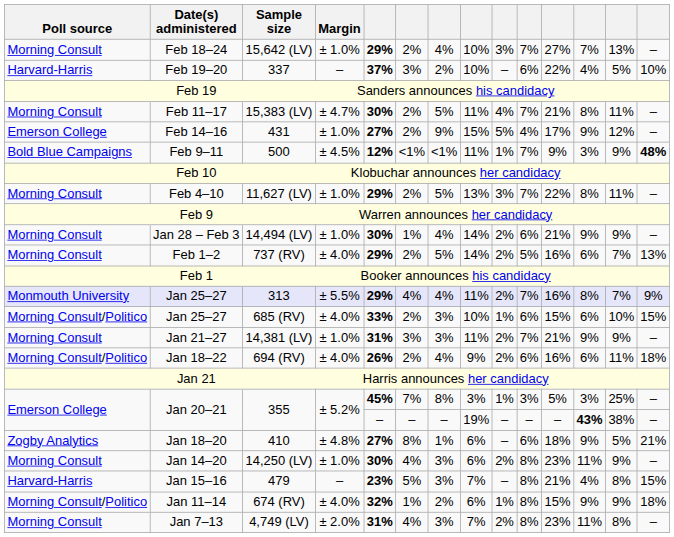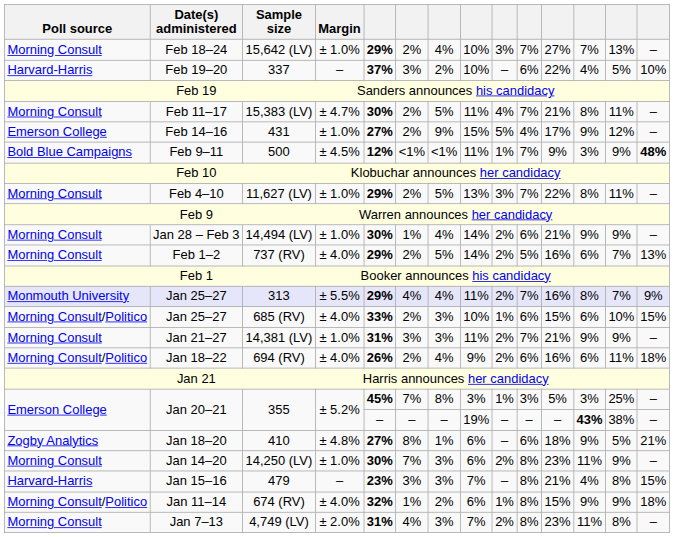(412, 460) 4% -> (412, 460) 7%
(412, 481) 5% -> (412, 481) 3%
